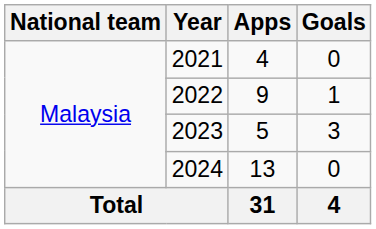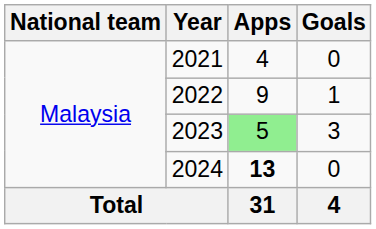(262, 132) no background -> (262, 132) lightgreen background
(262, 168) normal -> (262, 168) bold
